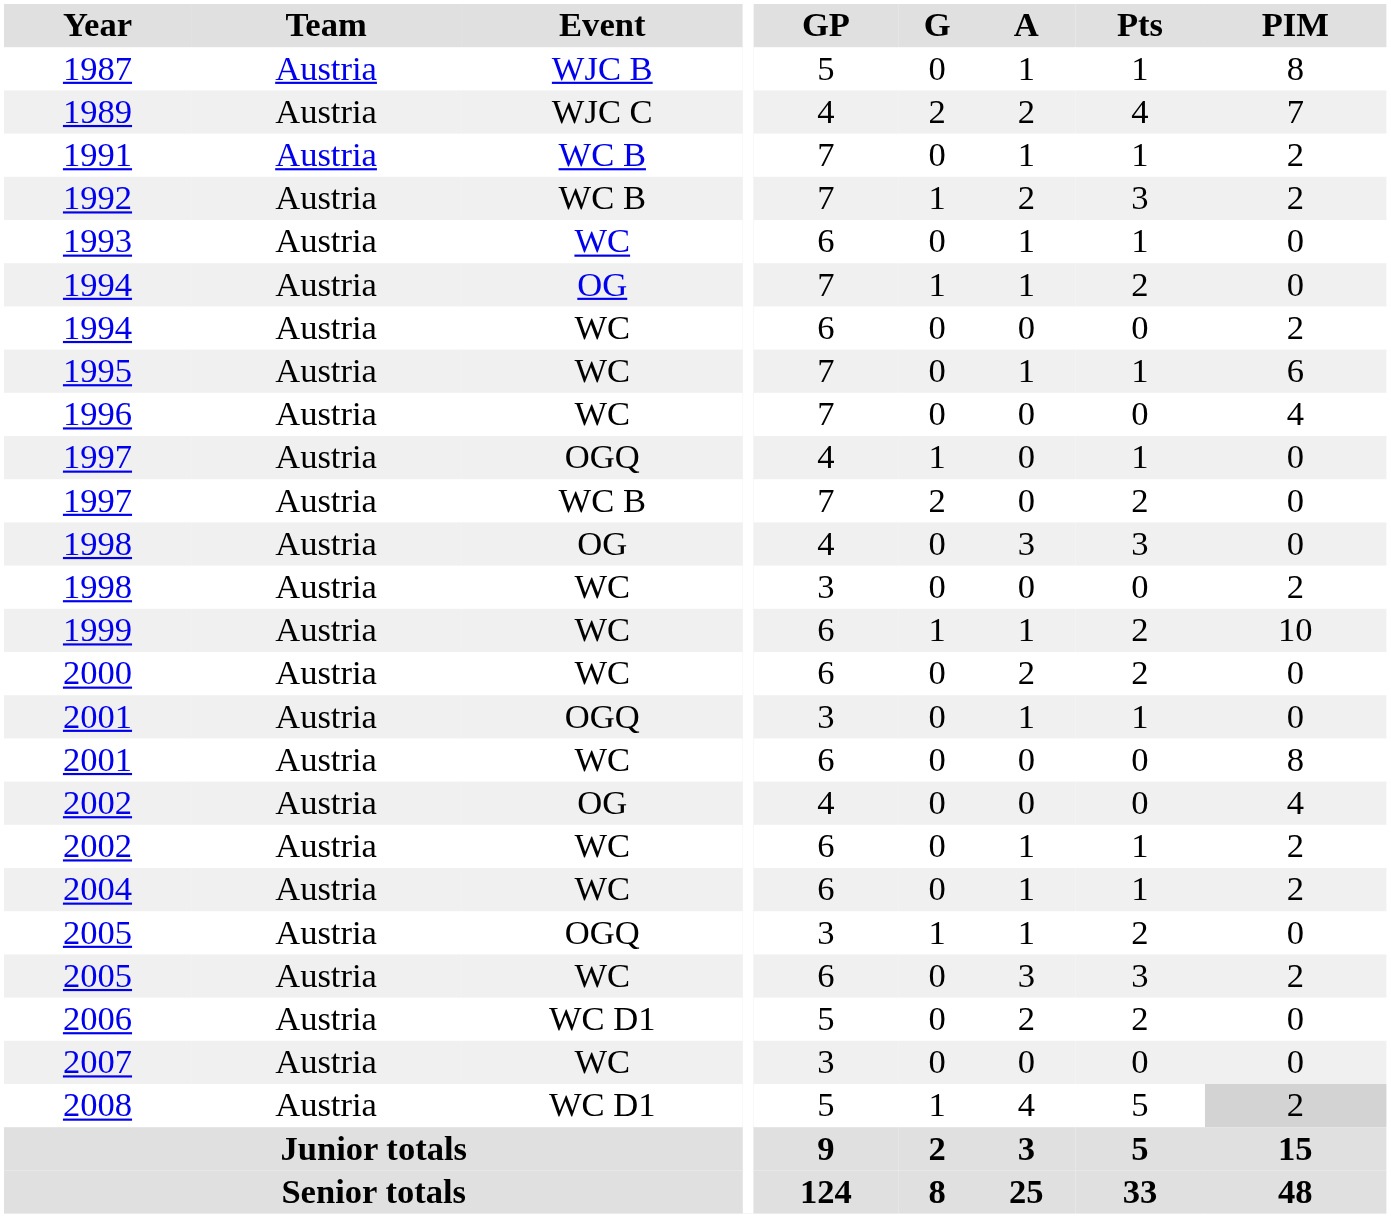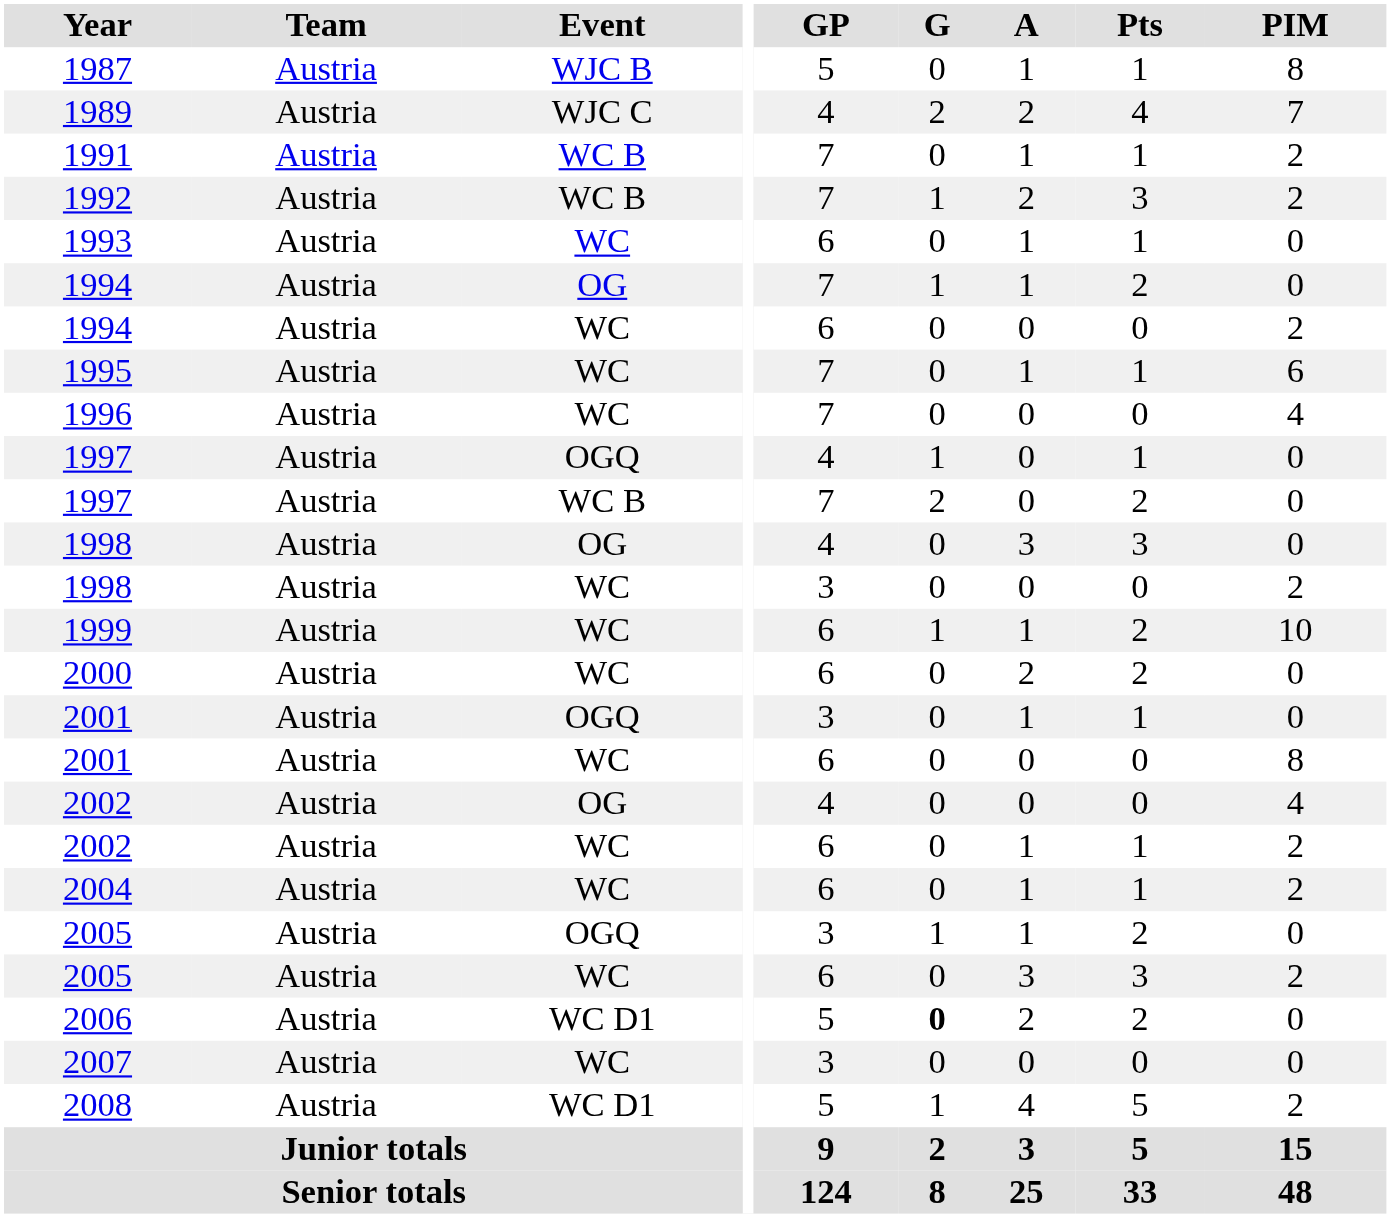(937, 1018) normal -> (937, 1018) bold
(1295, 1105) lightgrey background -> (1295, 1105) no background
